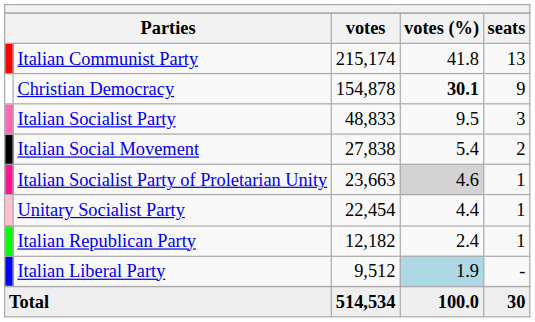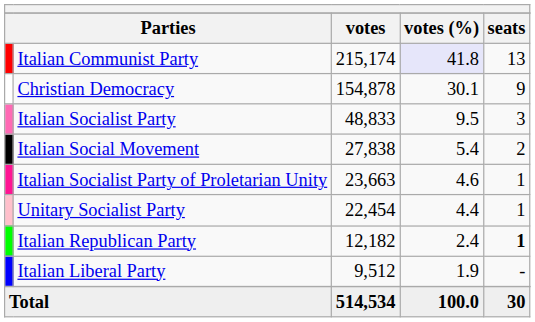(463, 58) no background -> (463, 58) lavender background
(463, 89) bold -> (463, 89) normal
(468, 180) lightgrey background -> (468, 180) no background
(521, 240) normal -> (521, 240) bold
(468, 271) lightblue background -> (468, 271) no background
